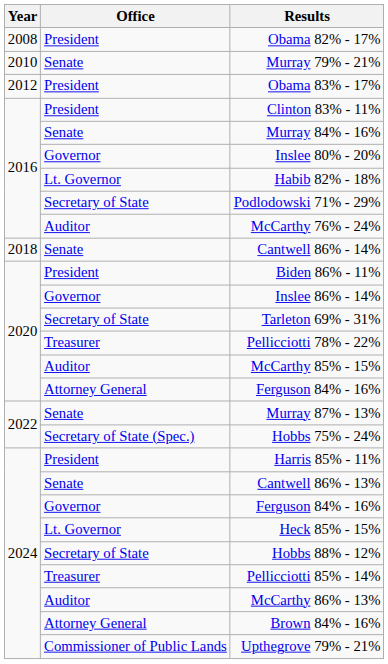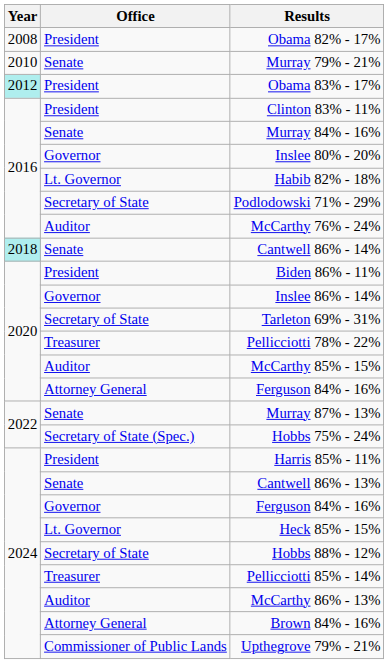(23, 86) no background -> (23, 86) paleturquoise background
(23, 249) no background -> (23, 249) paleturquoise background
